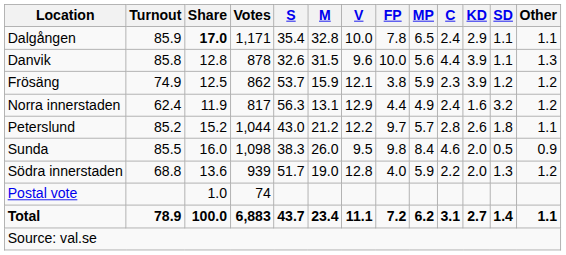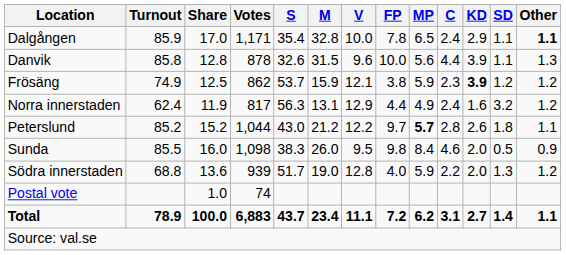(213, 37) bold -> (213, 37) normal
(547, 37) normal -> (547, 37) bold
(477, 82) normal -> (477, 82) bold
(424, 127) normal -> (424, 127) bold
